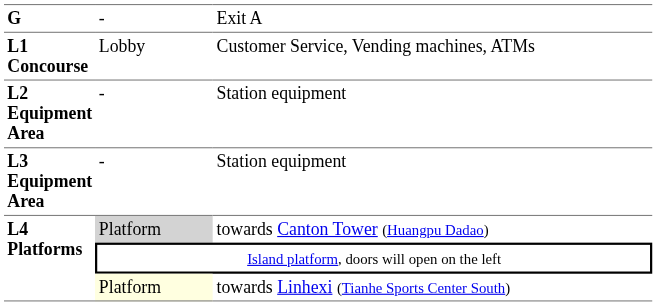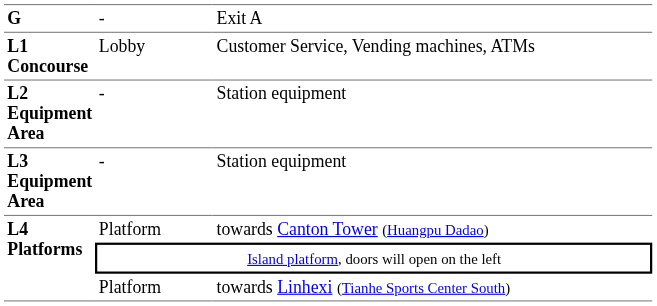(130, 229) lightgrey background -> (130, 229) no background
(130, 286) lightyellow background -> (130, 286) no background
